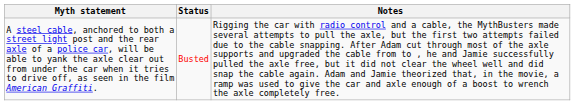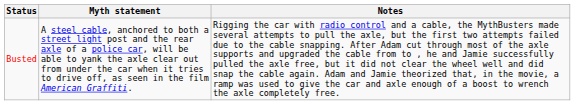columns swapped: (90, 11) <-> (194, 11)
